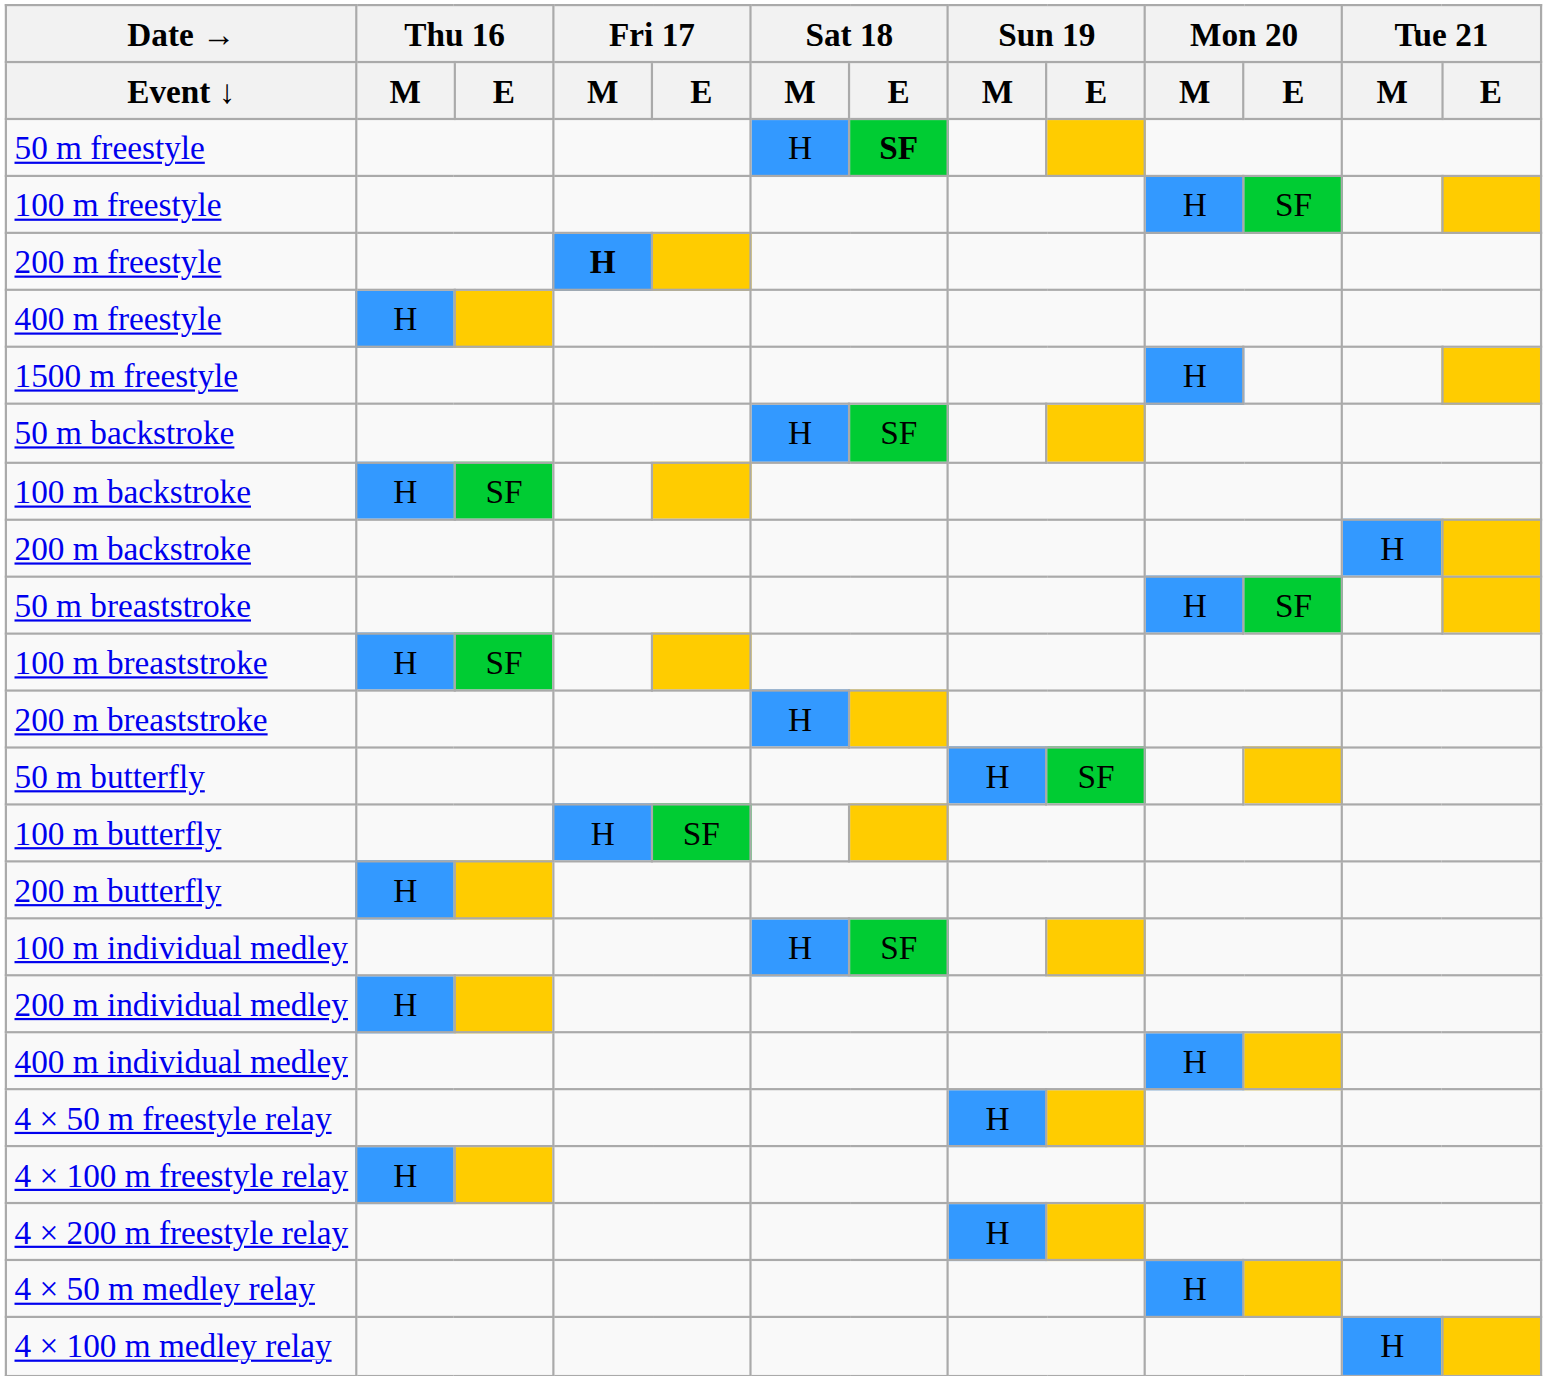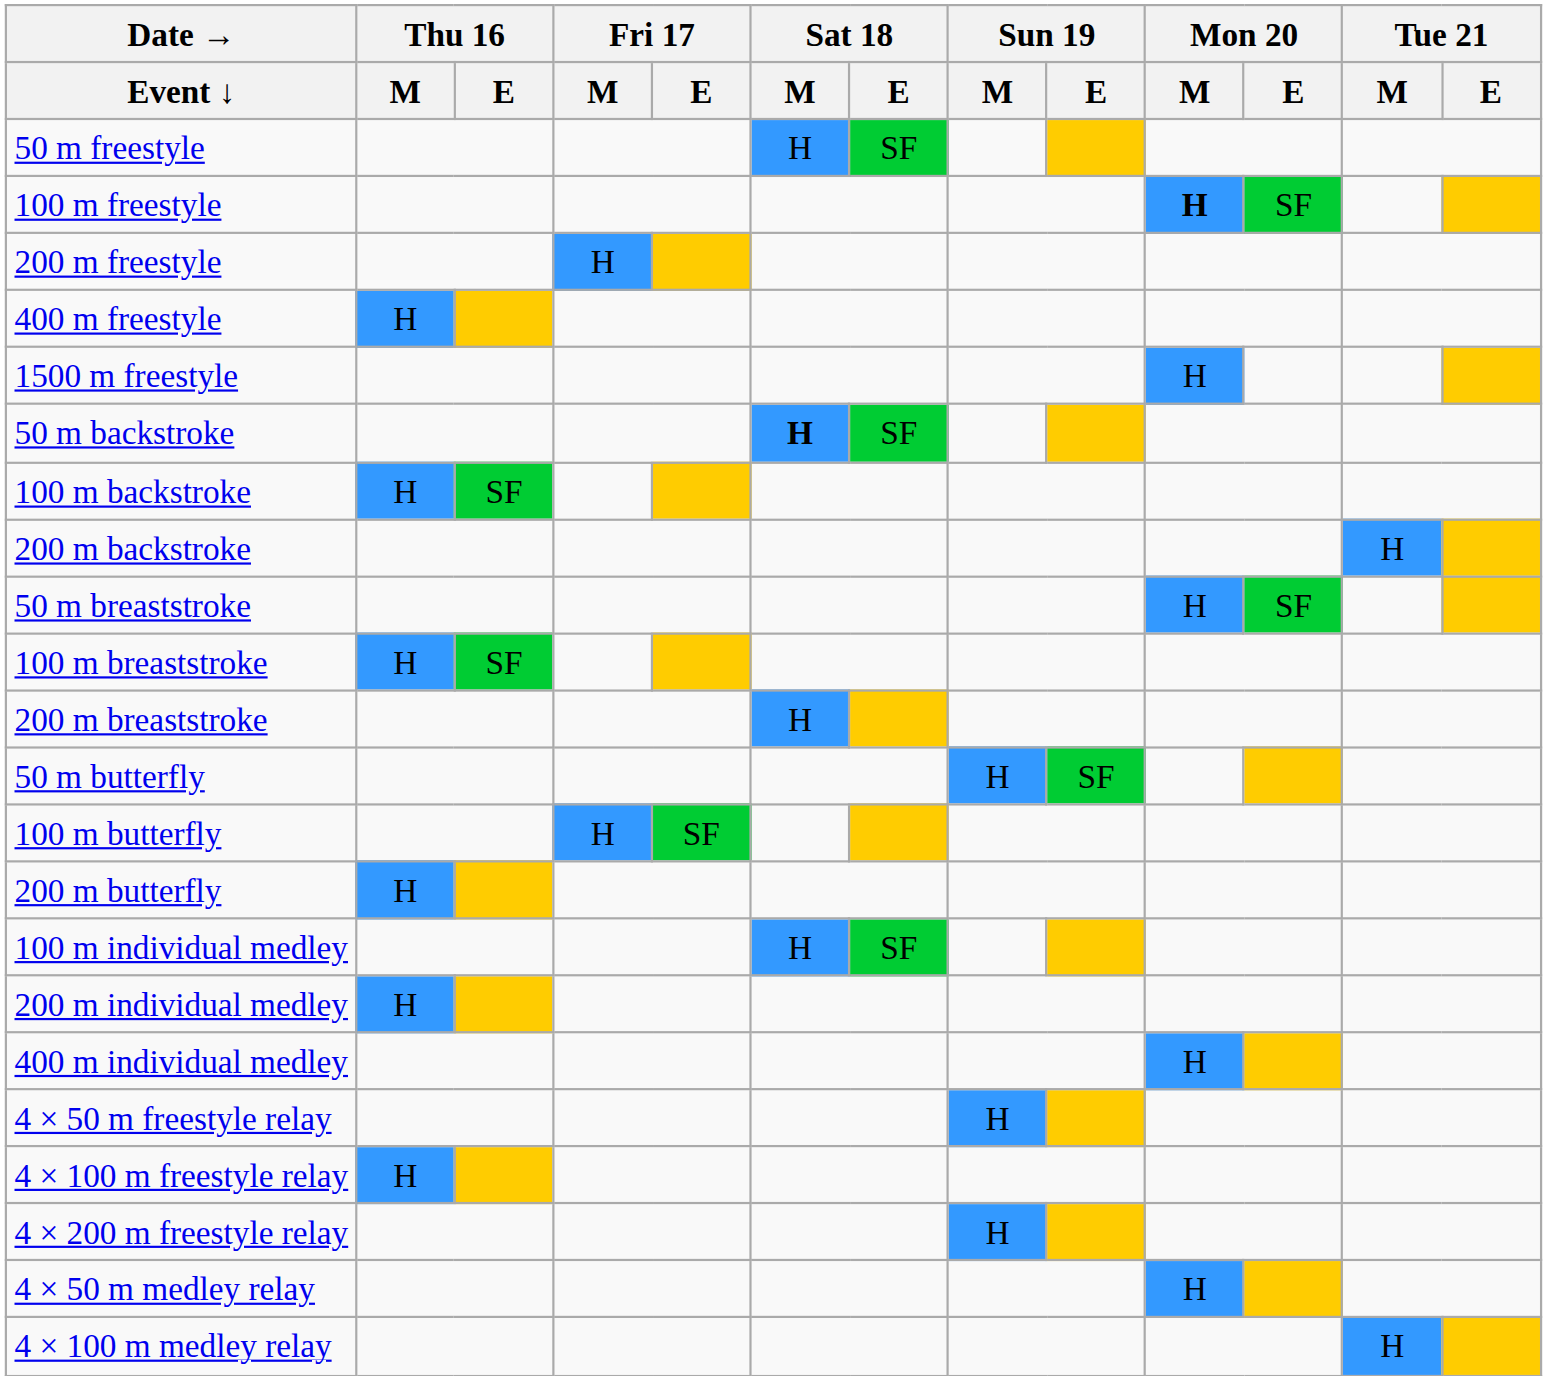(899, 148) bold -> (899, 148) normal
(1195, 205) normal -> (1195, 205) bold
(603, 262) bold -> (603, 262) normal
(800, 433) normal -> (800, 433) bold
